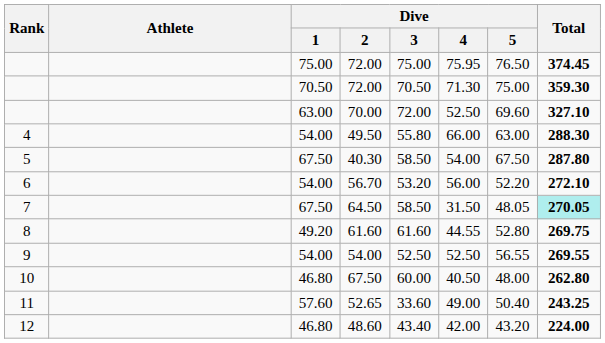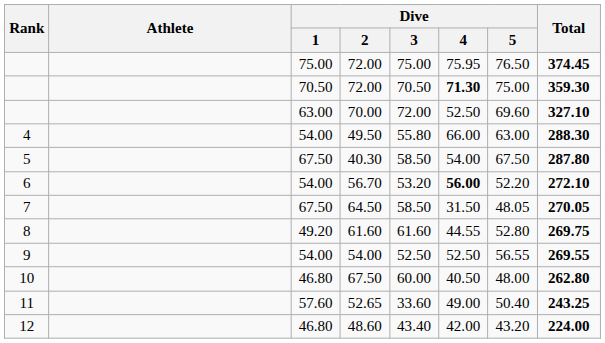(463, 87) normal -> (463, 87) bold
(463, 183) normal -> (463, 183) bold
(569, 207) paleturquoise background -> (569, 207) no background
